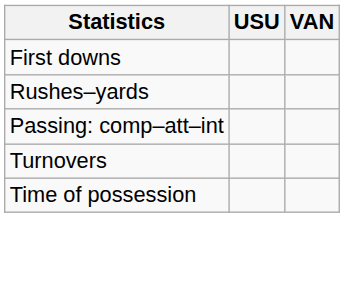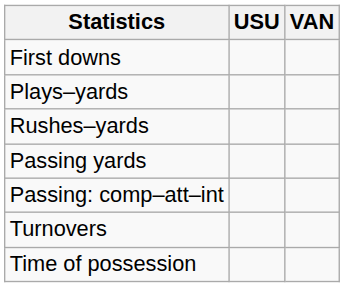+ row: (69, 91)
+ row: (78, 160)
